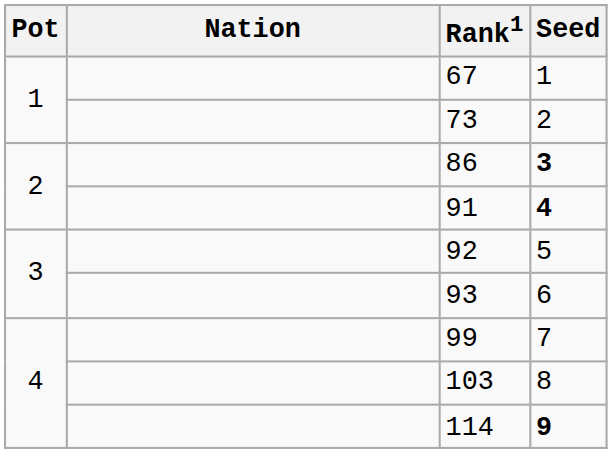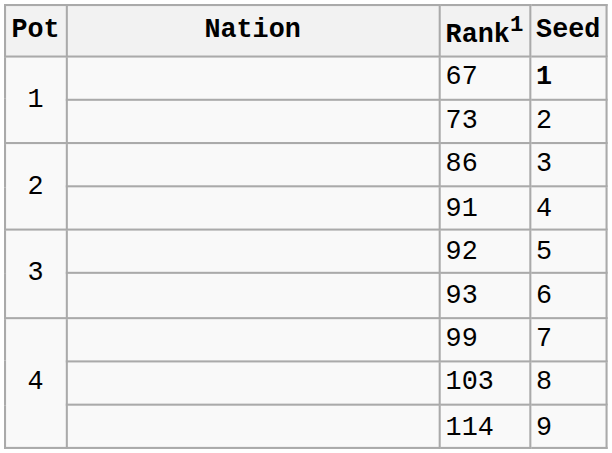(544, 77) normal -> (544, 77) bold
(544, 165) bold -> (544, 165) normal
(544, 208) bold -> (544, 208) normal
(544, 427) bold -> (544, 427) normal
